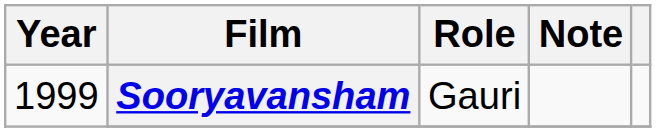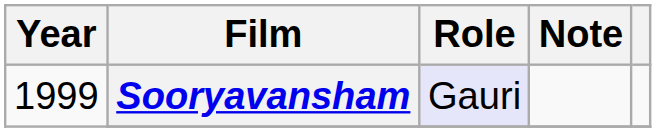(475, 95) no background -> (475, 95) lavender background
